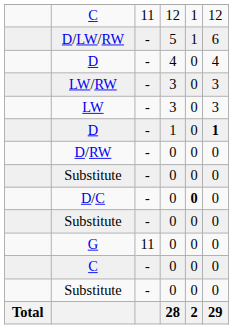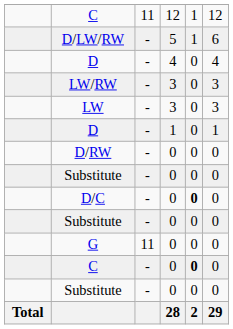(215, 130) bold -> (215, 130) normal
(194, 267) normal -> (194, 267) bold
